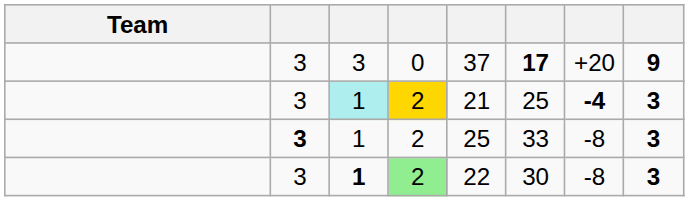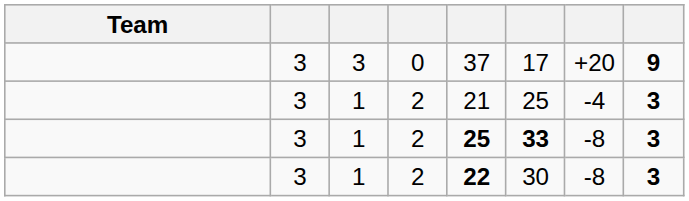(536, 62) bold -> (536, 62) normal
(359, 101) paleturquoise background -> (359, 101) no background
(418, 101) gold background -> (418, 101) no background
(595, 101) bold -> (595, 101) normal
(300, 139) bold -> (300, 139) normal
(477, 139) normal -> (477, 139) bold
(536, 139) normal -> (536, 139) bold
(359, 177) bold -> (359, 177) normal
(418, 177) lightgreen background -> (418, 177) no background
(477, 177) normal -> (477, 177) bold
